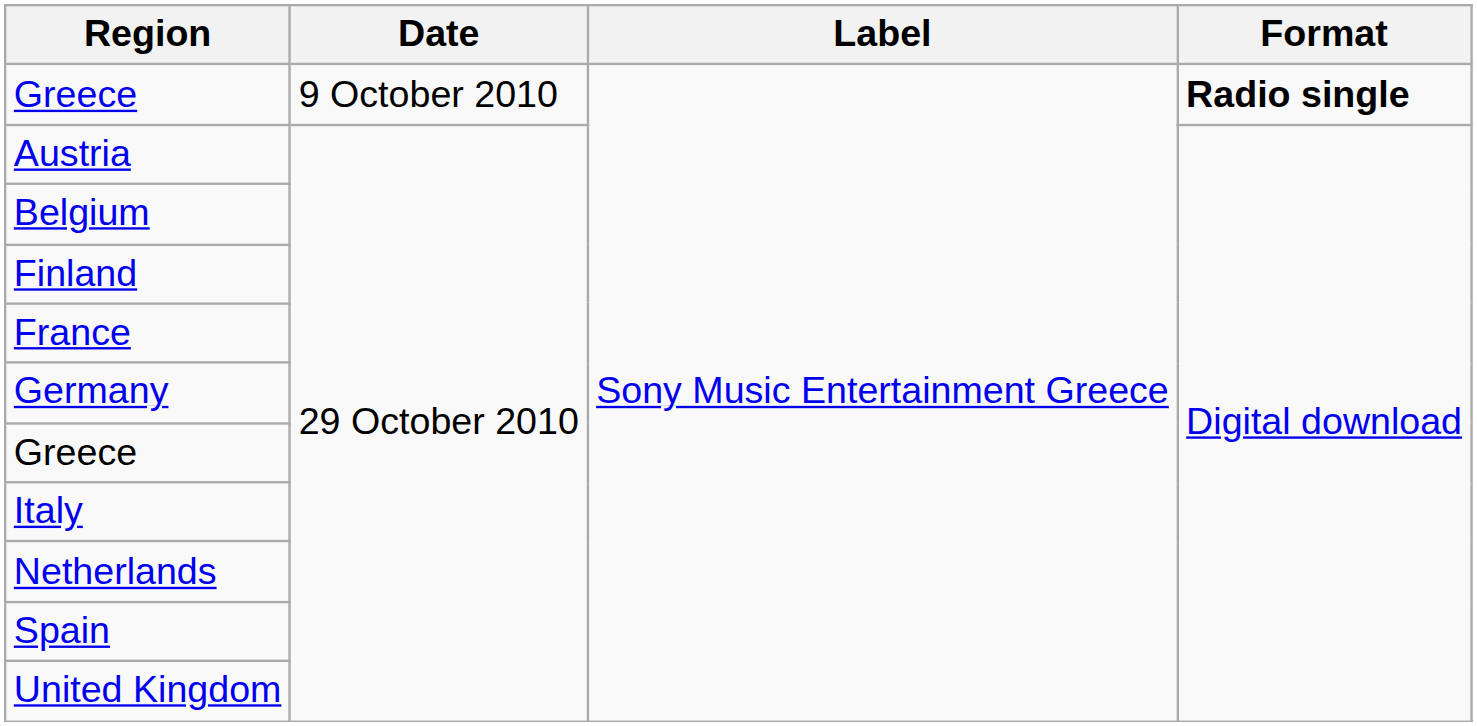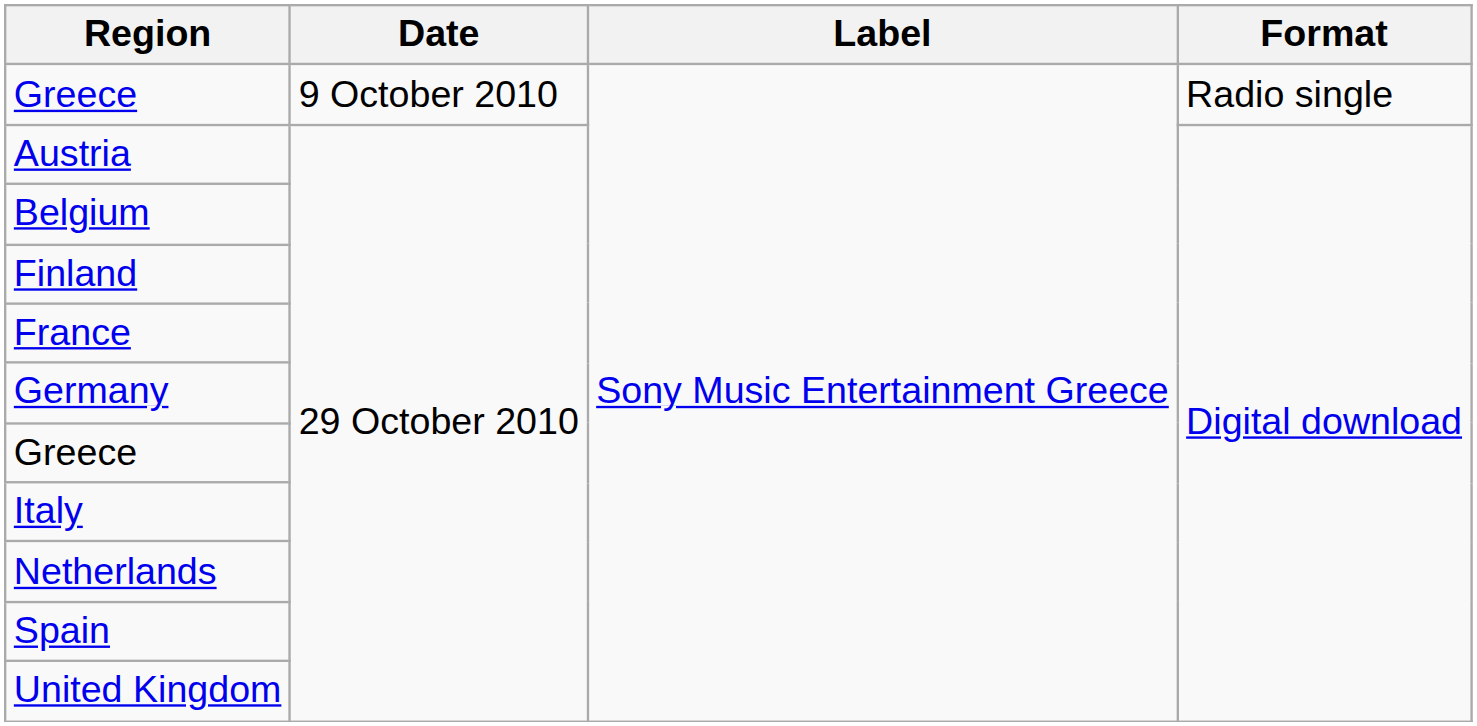(1298, 93) bold -> (1290, 93) normal
